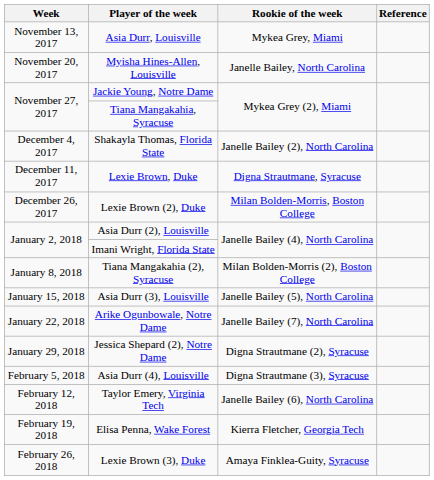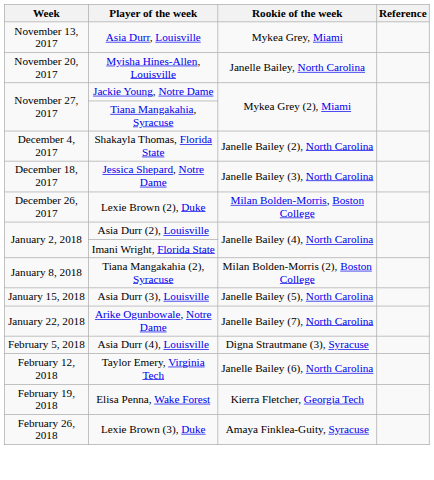- row: (153, 176)
+ row: (153, 176)
- row: (153, 351)
